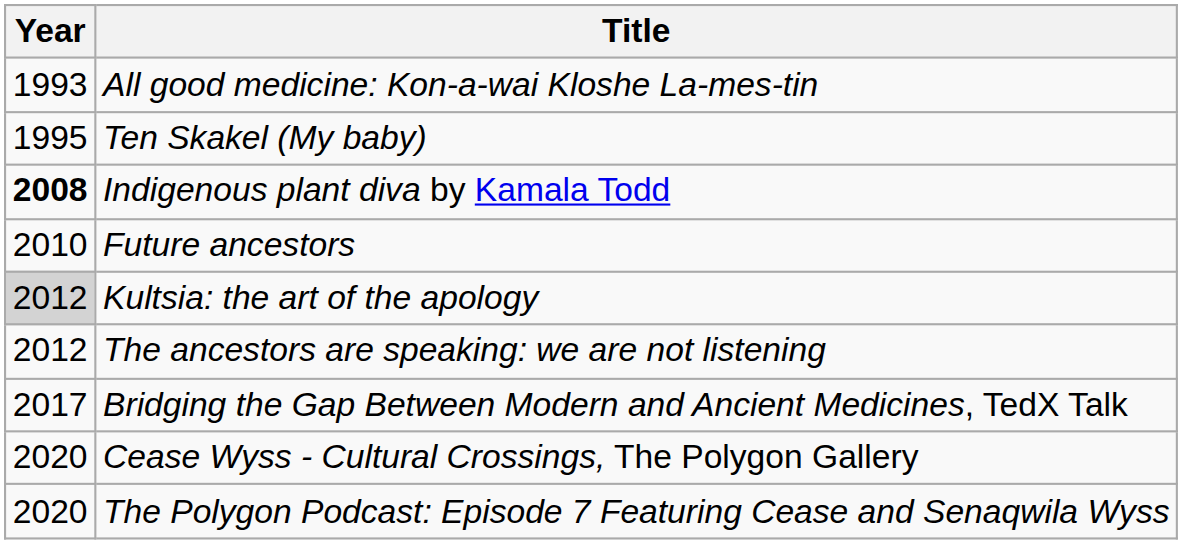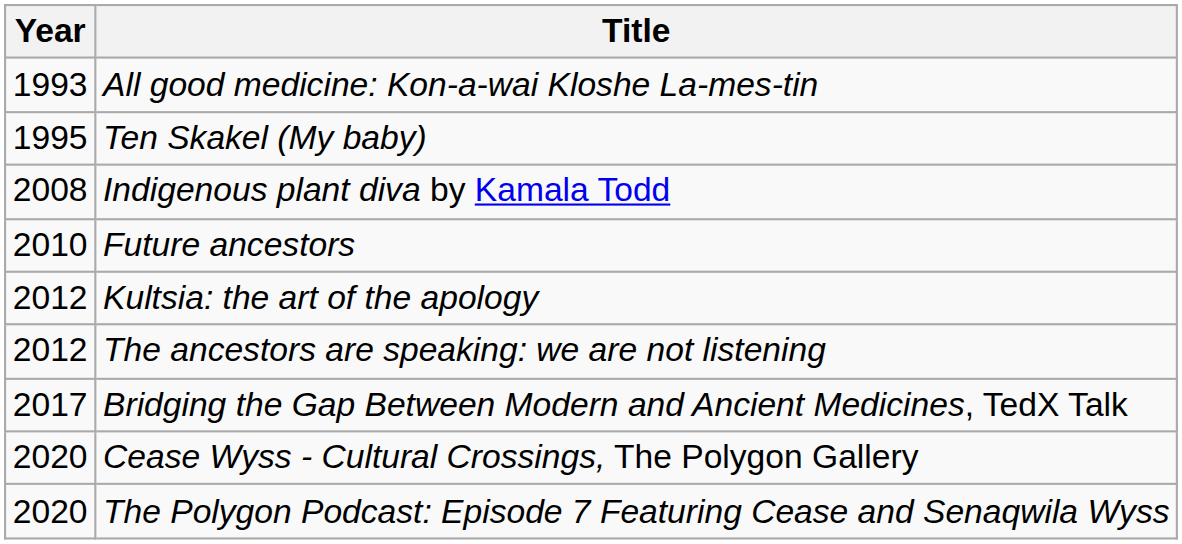(50, 191) bold -> (50, 191) normal
(50, 297) lightgrey background -> (50, 297) no background
